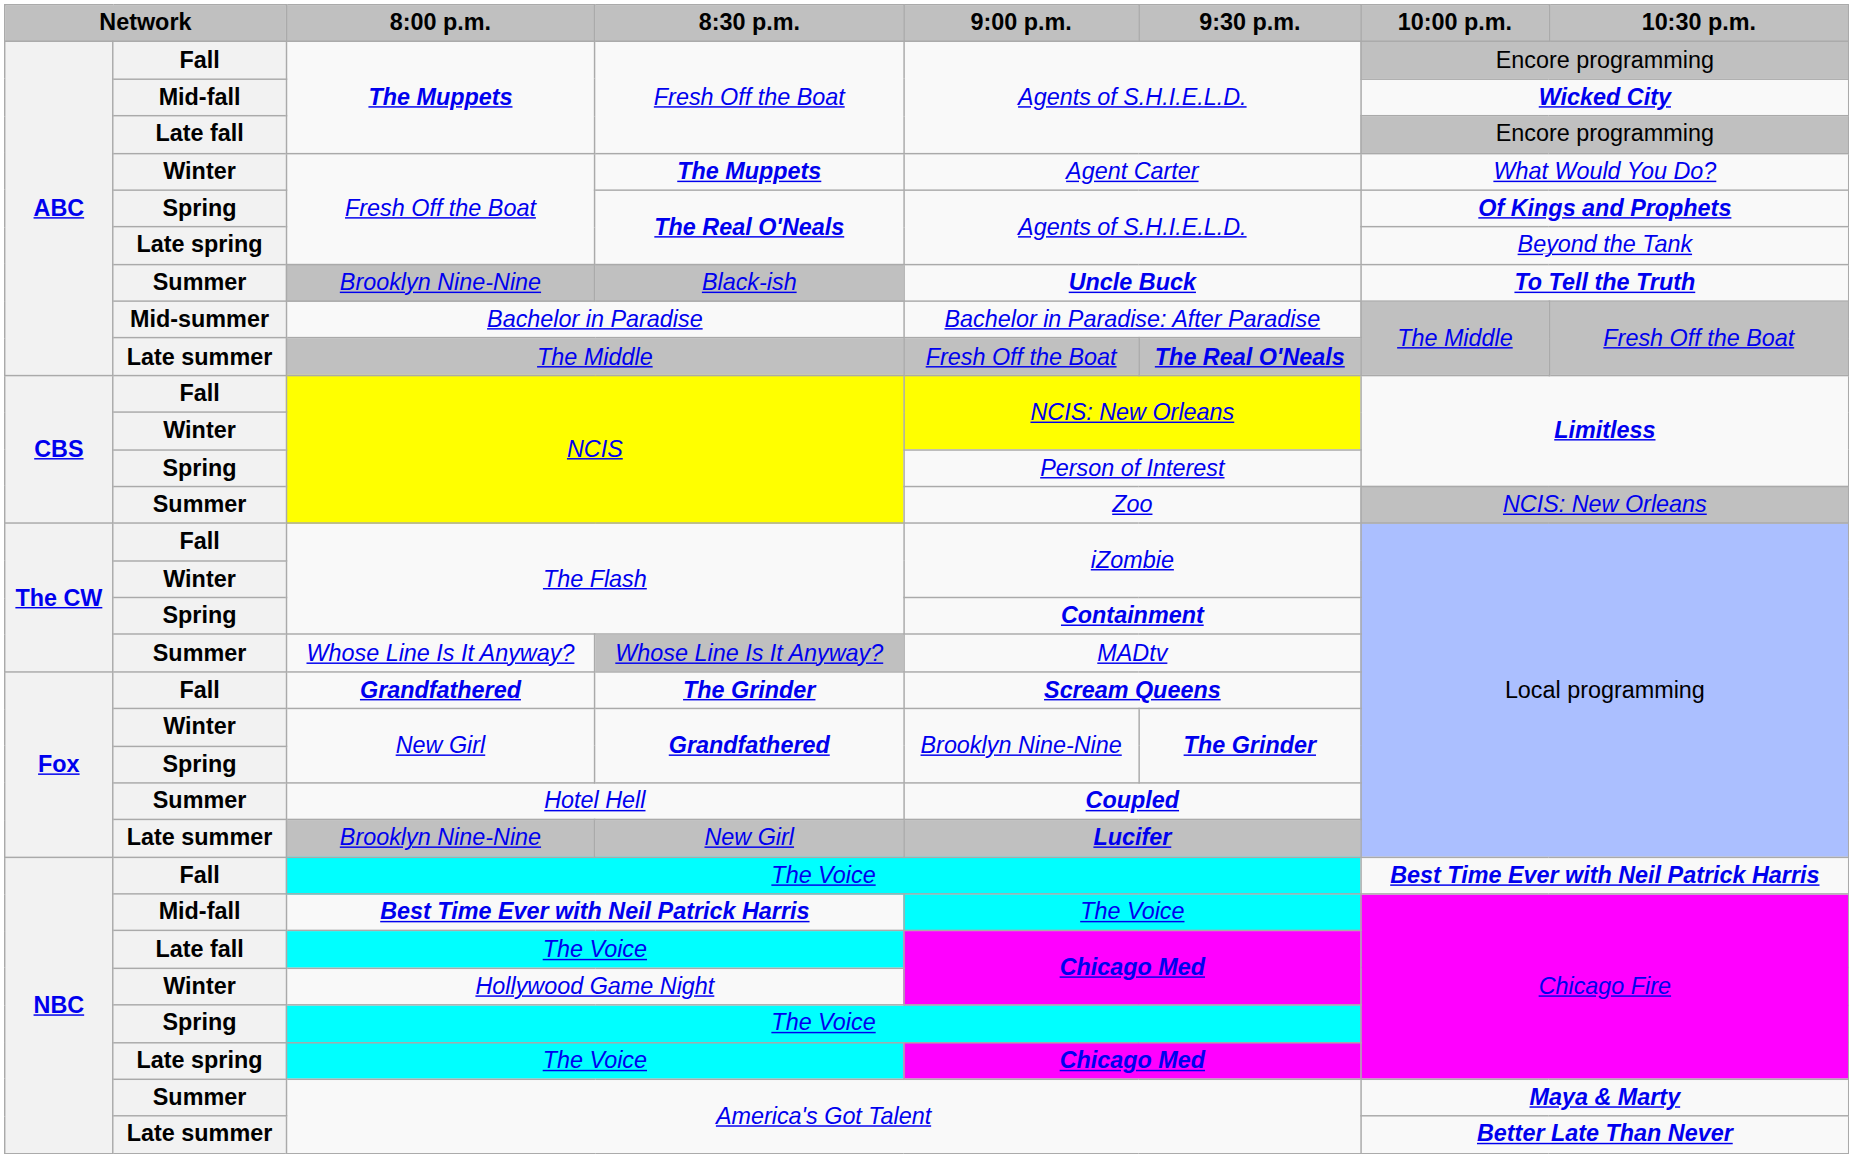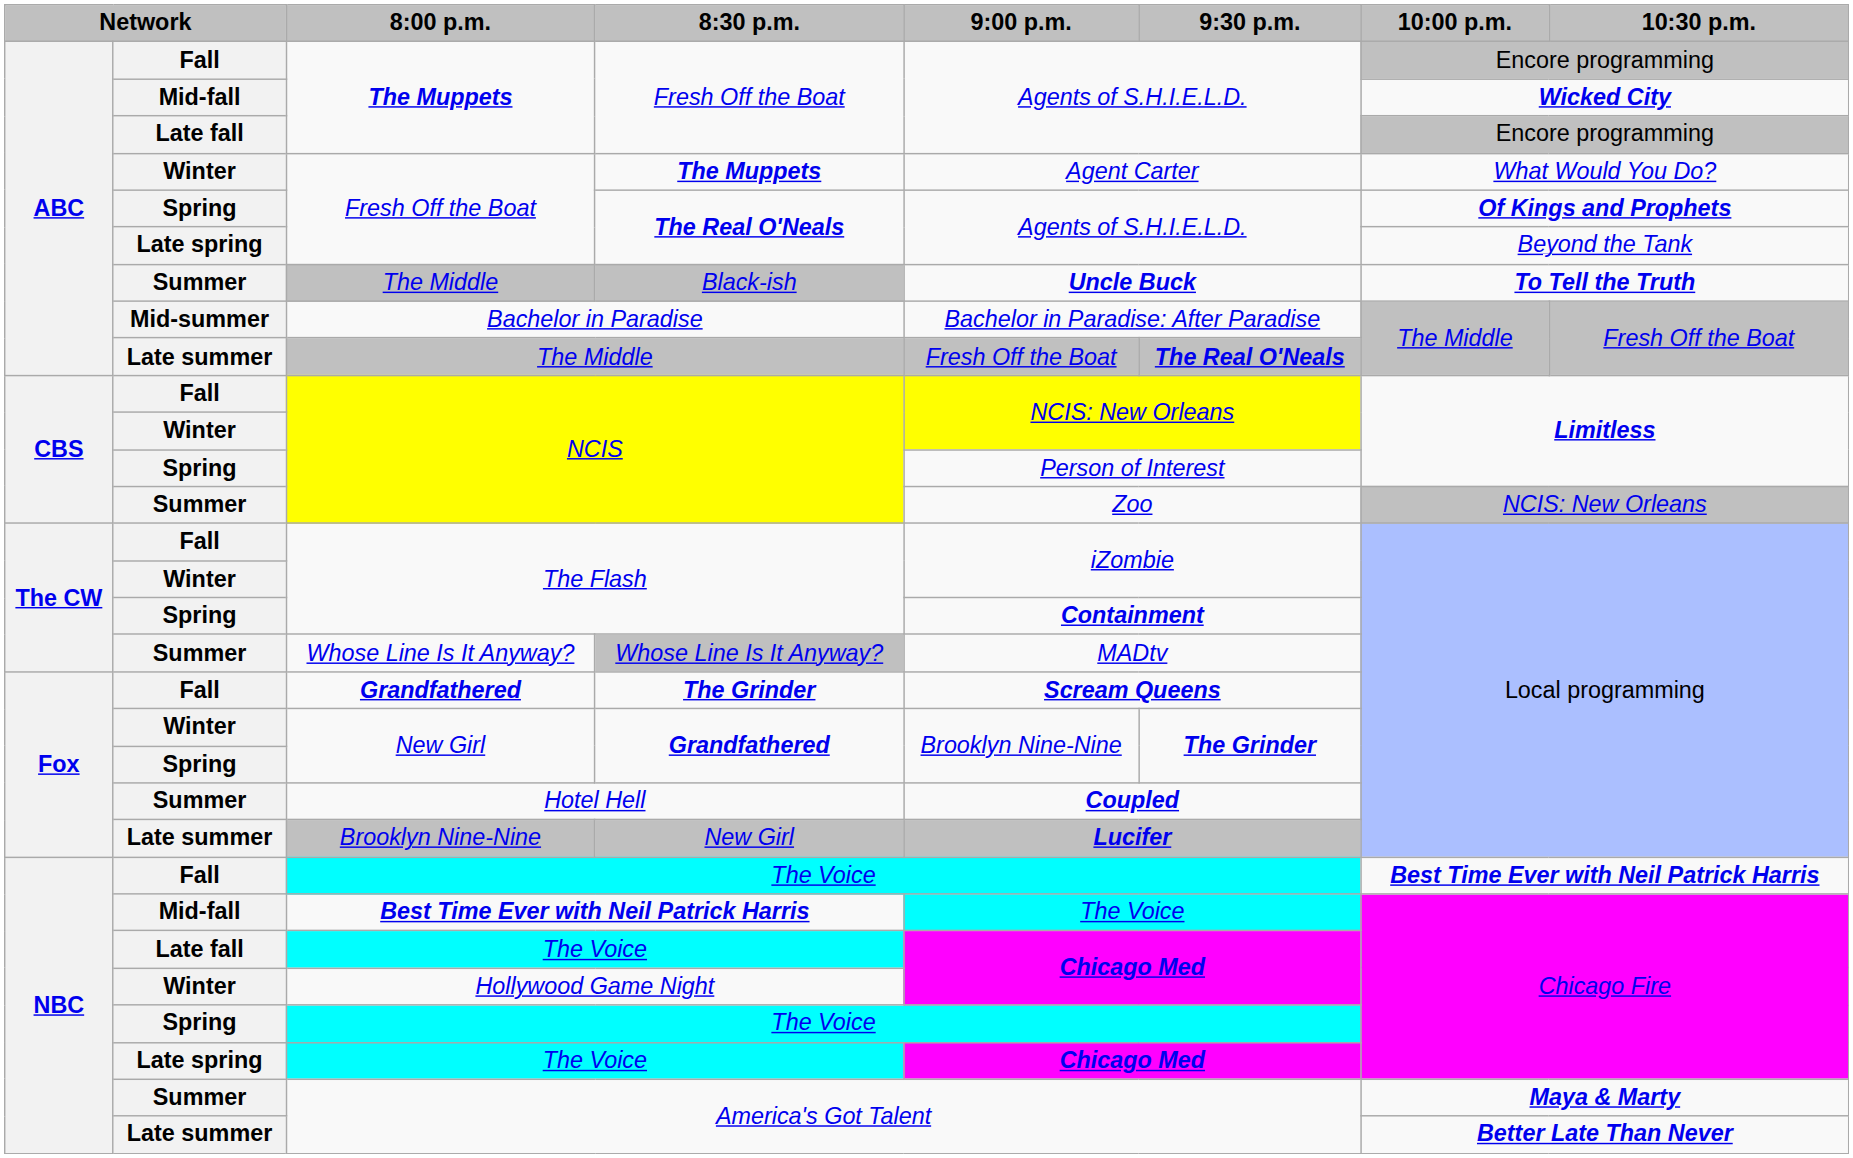(440, 282) Brooklyn Nine-Nine -> (440, 282) The Middle
